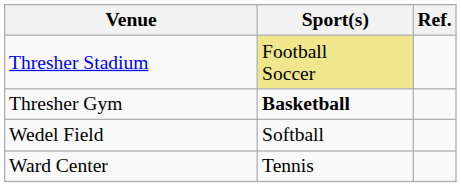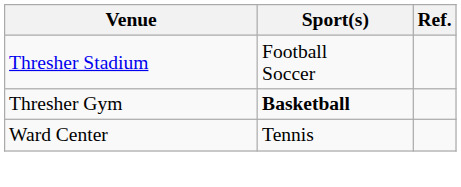(295, 61) khaki background -> (295, 61) no background
- row: (56, 134)
